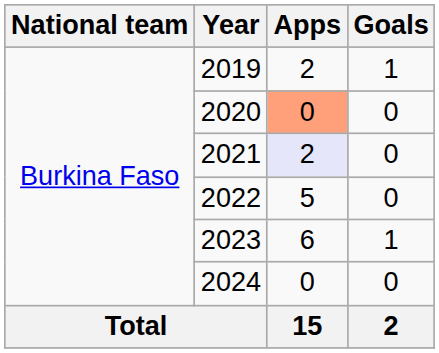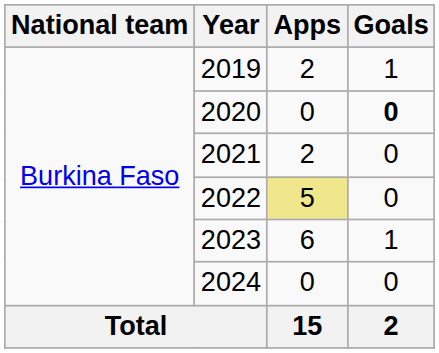(307, 111) lightsalmon background -> (307, 111) no background
(391, 111) normal -> (391, 111) bold
(307, 154) lavender background -> (307, 154) no background
(307, 197) no background -> (307, 197) khaki background
